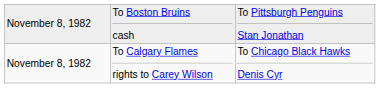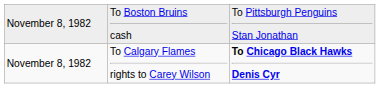(305, 63) normal -> (302, 63) bold
